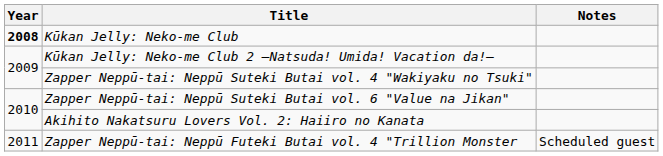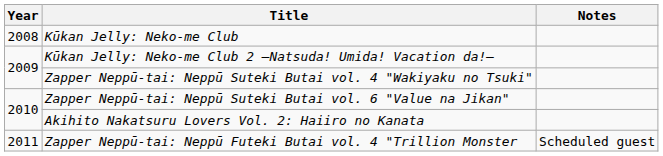(23, 36) bold -> (23, 36) normal
